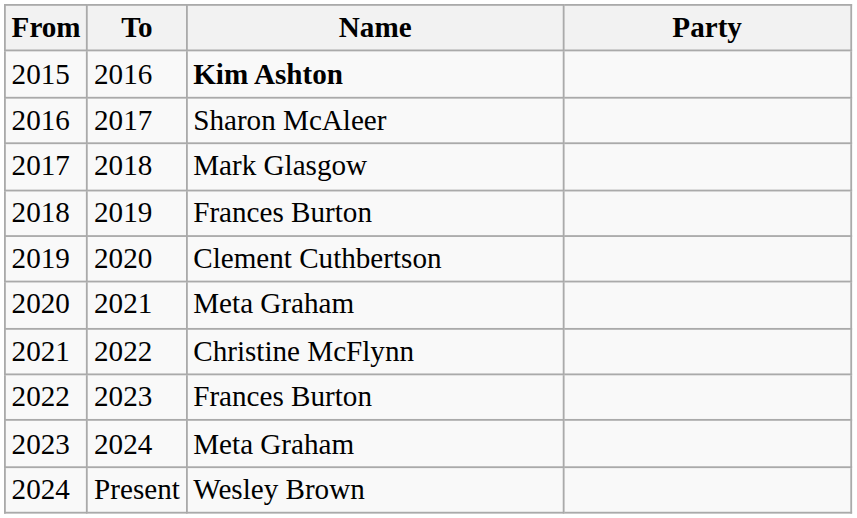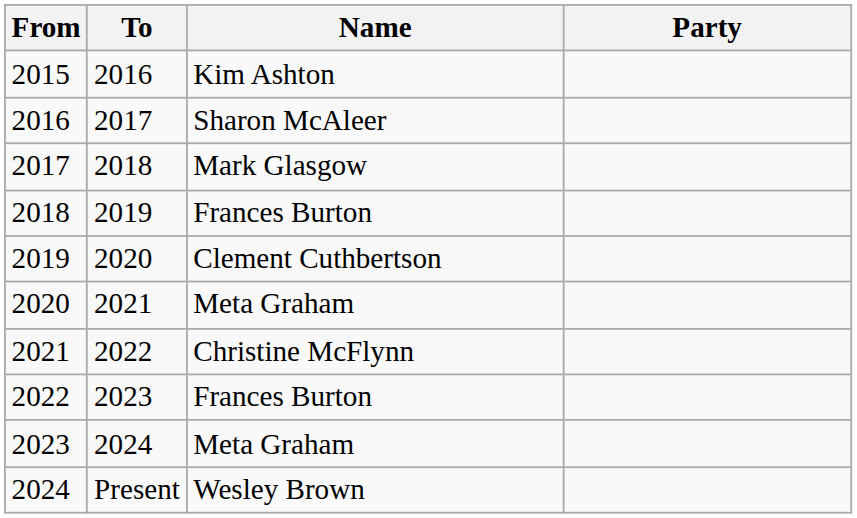(268, 73) bold -> (264, 73) normal
